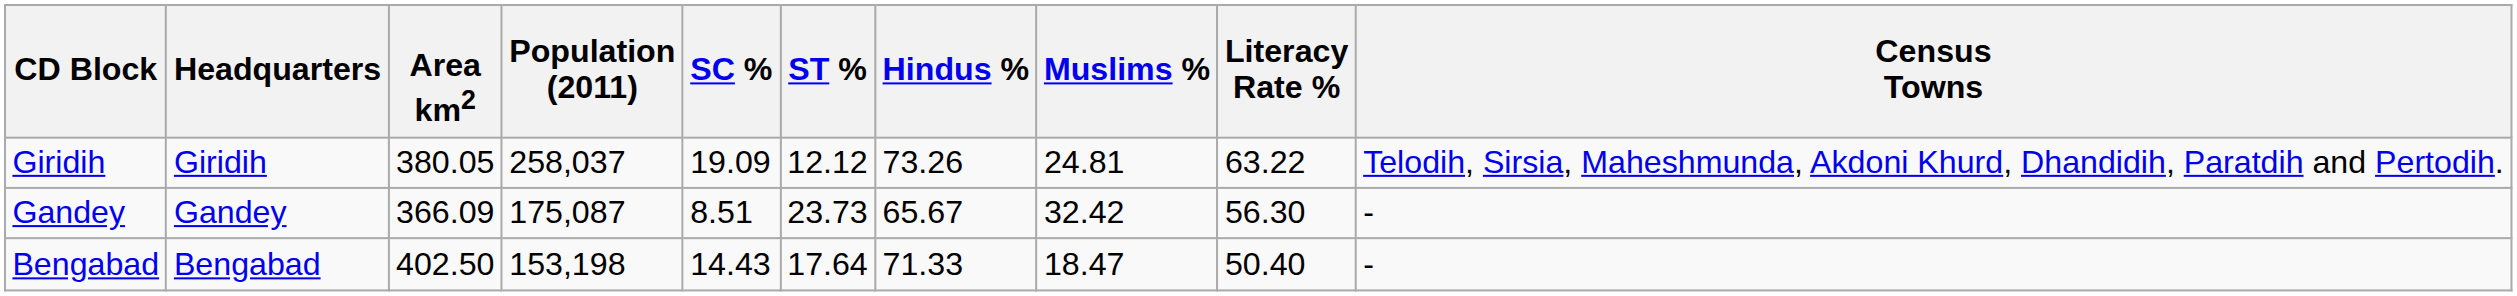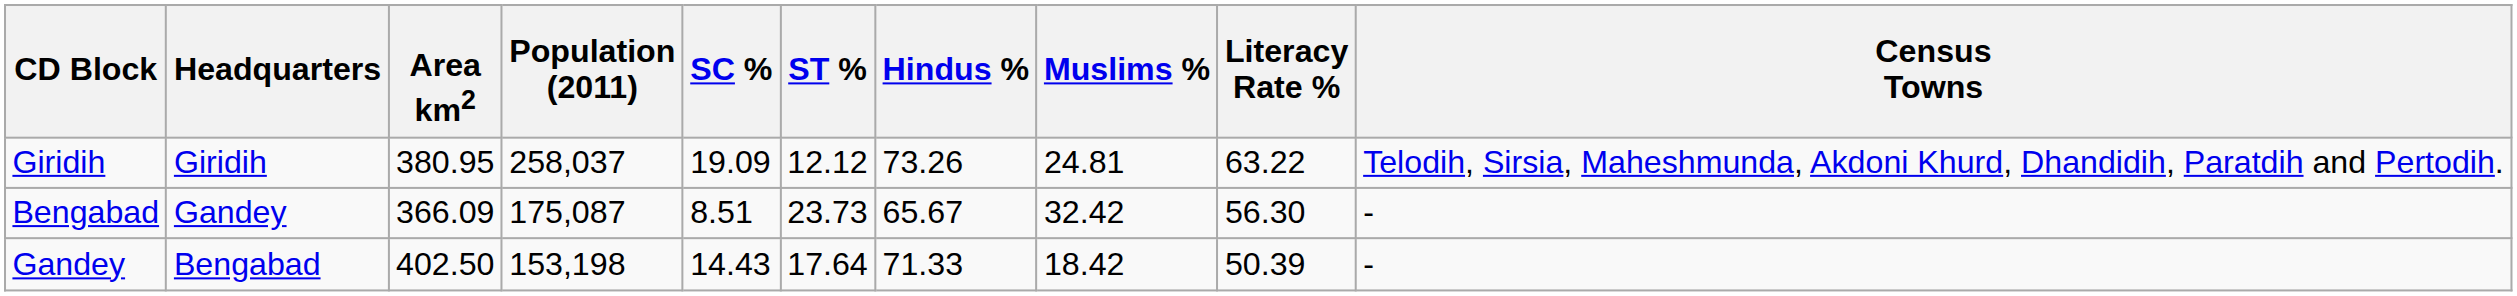(445, 162) 380.05 -> (445, 162) 380.95
(69, 213) Gandey -> (86, 213) Bengabad
(86, 264) Bengabad -> (69, 264) Gandey
(1084, 264) 18.47 -> (1084, 264) 18.42
(1265, 264) 50.40 -> (1265, 264) 50.39
